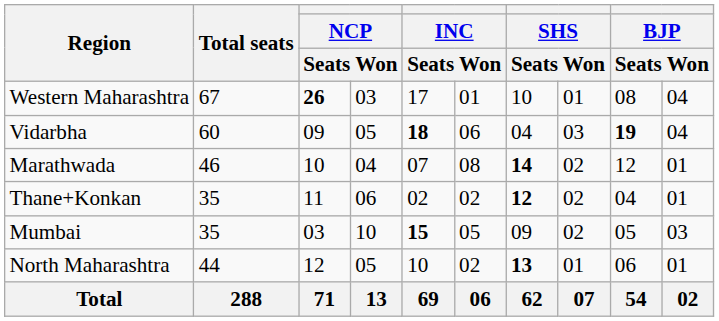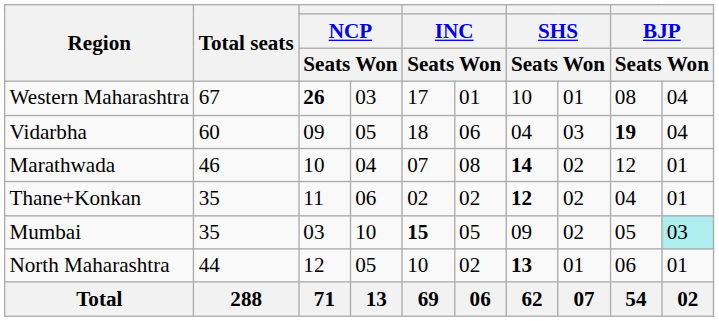(418, 131) bold -> (418, 131) normal
(677, 231) no background -> (677, 231) paleturquoise background
